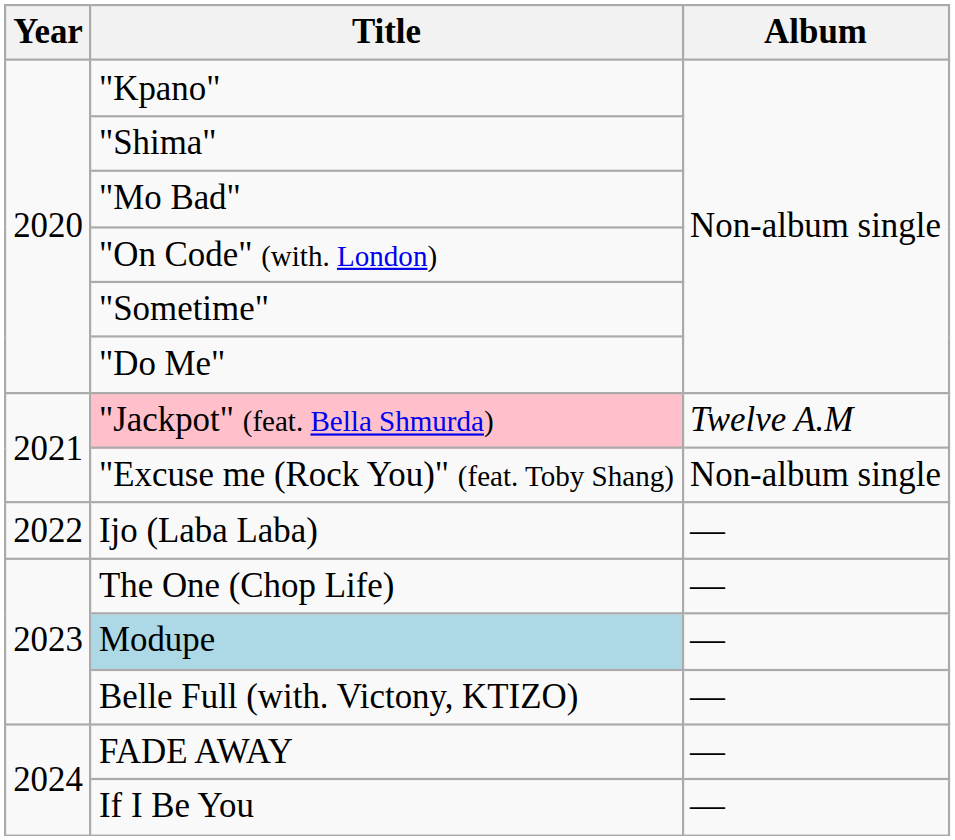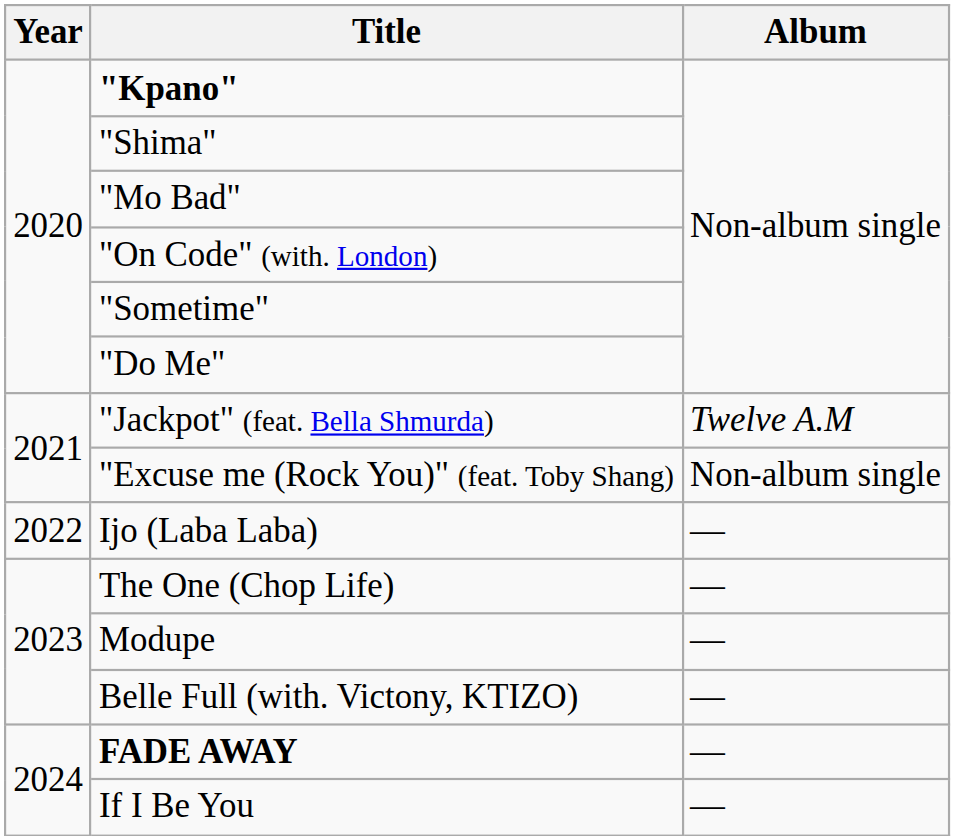(160, 87) normal -> (169, 87) bold
(296, 419) pink background -> (296, 419) no background
(157, 640) lightblue background -> (157, 640) no background
(196, 751) normal -> (198, 751) bold
